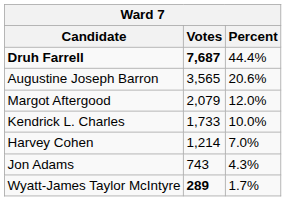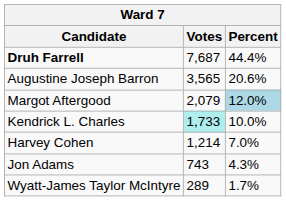(203, 57) bold -> (203, 57) normal
(247, 100) no background -> (247, 100) lightblue background
(203, 121) no background -> (203, 121) paleturquoise background
(198, 185) bold -> (198, 185) normal
